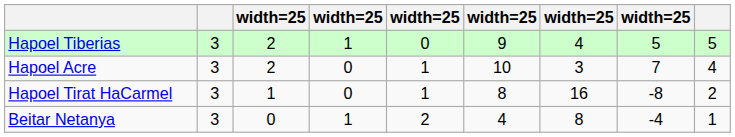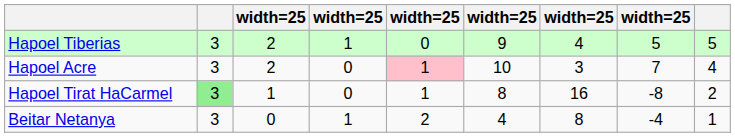(425, 69) no background -> (425, 69) pink background
(215, 94) no background -> (215, 94) lightgreen background
